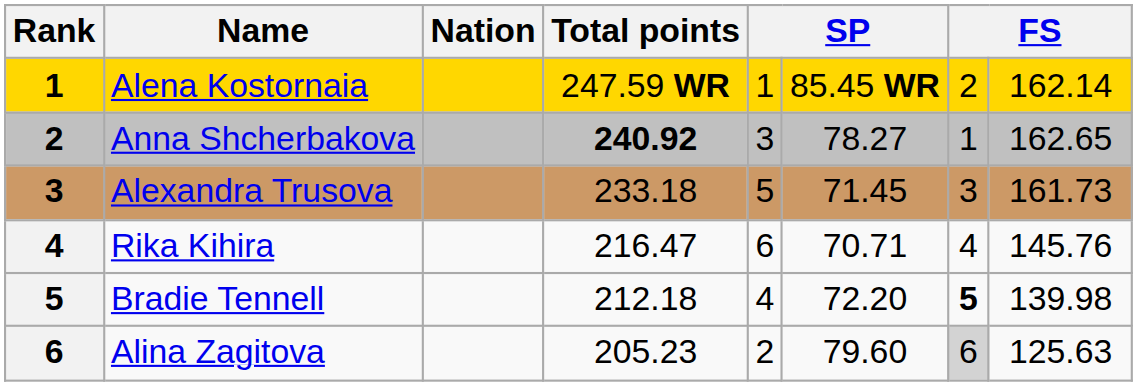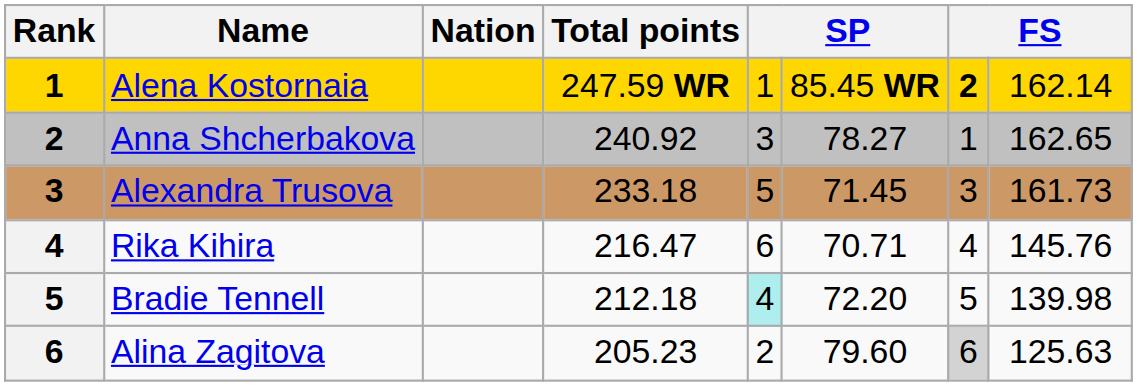(968, 84) normal -> (968, 84) bold
(646, 138) bold -> (646, 138) normal
(765, 298) no background -> (765, 298) paleturquoise background
(968, 298) bold -> (968, 298) normal
